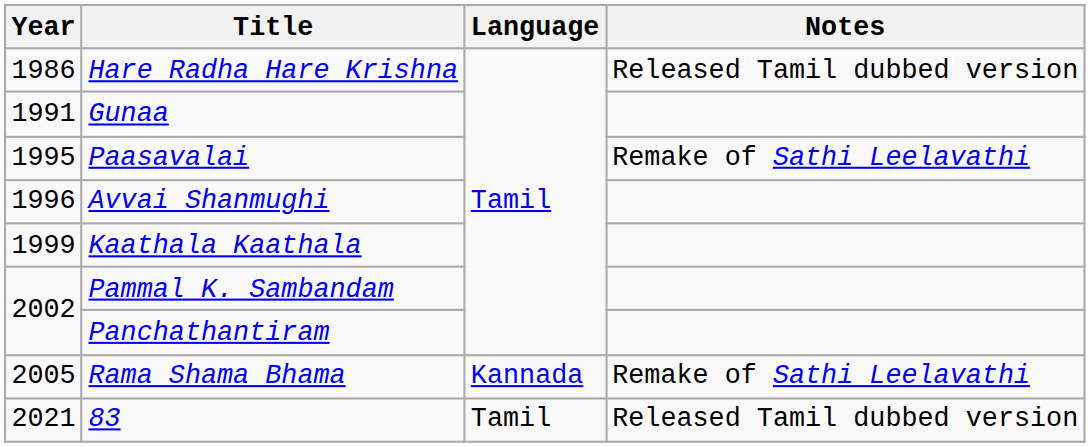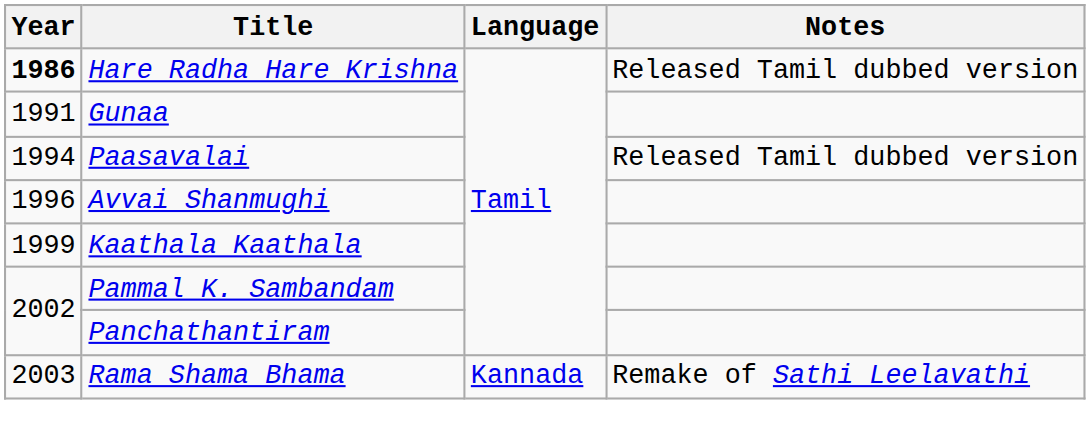(44, 70) normal -> (44, 70) bold
(44, 158) 1995 -> (44, 158) 1994
(821, 158) Remake of Sathi Leelavathi -> (845, 158) Released Tamil dubbed version
(44, 376) 2005 -> (44, 376) 2003
- row: (105, 420)
